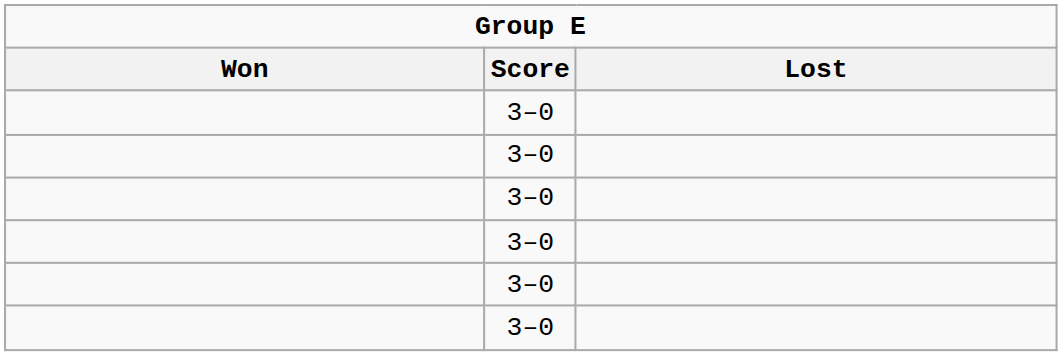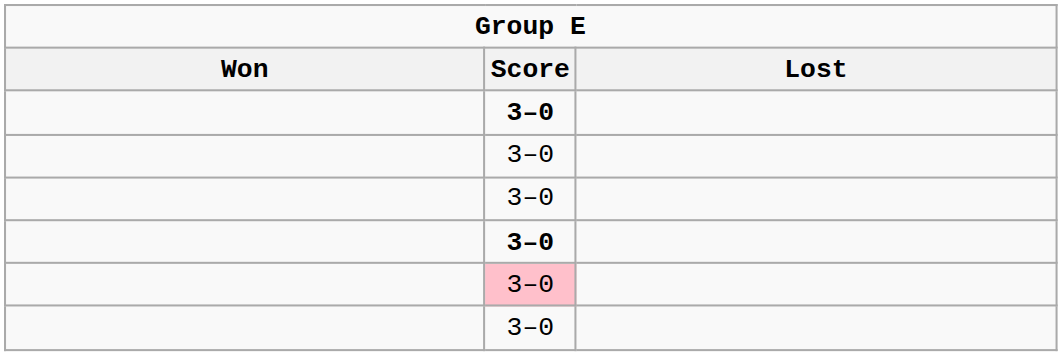(530, 113) normal -> (530, 113) bold
(530, 242) normal -> (530, 242) bold
(530, 285) no background -> (530, 285) pink background
